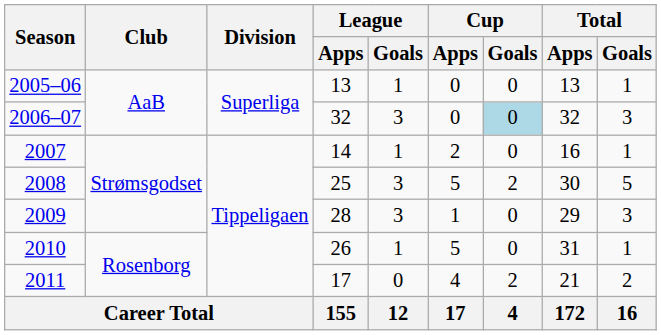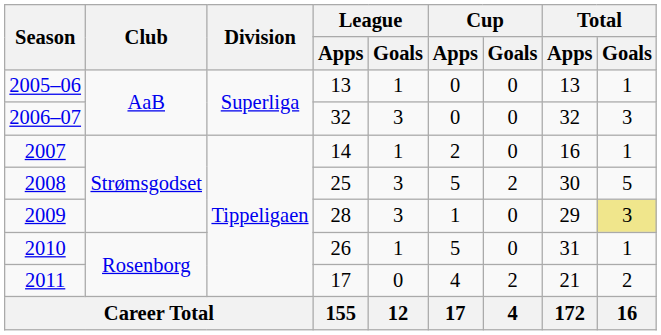(512, 118) lightblue background -> (512, 118) no background
(627, 215) no background -> (627, 215) khaki background
